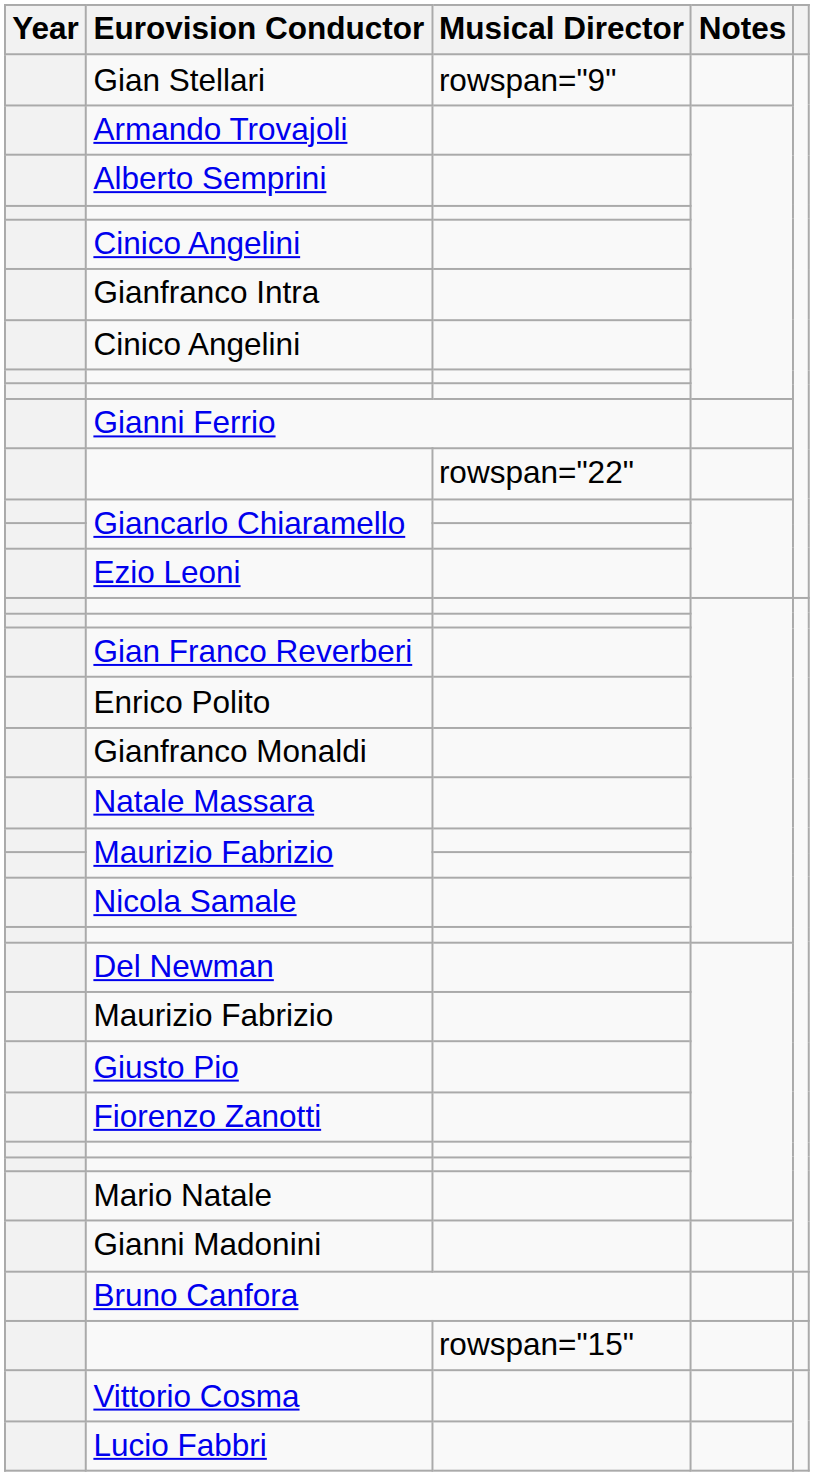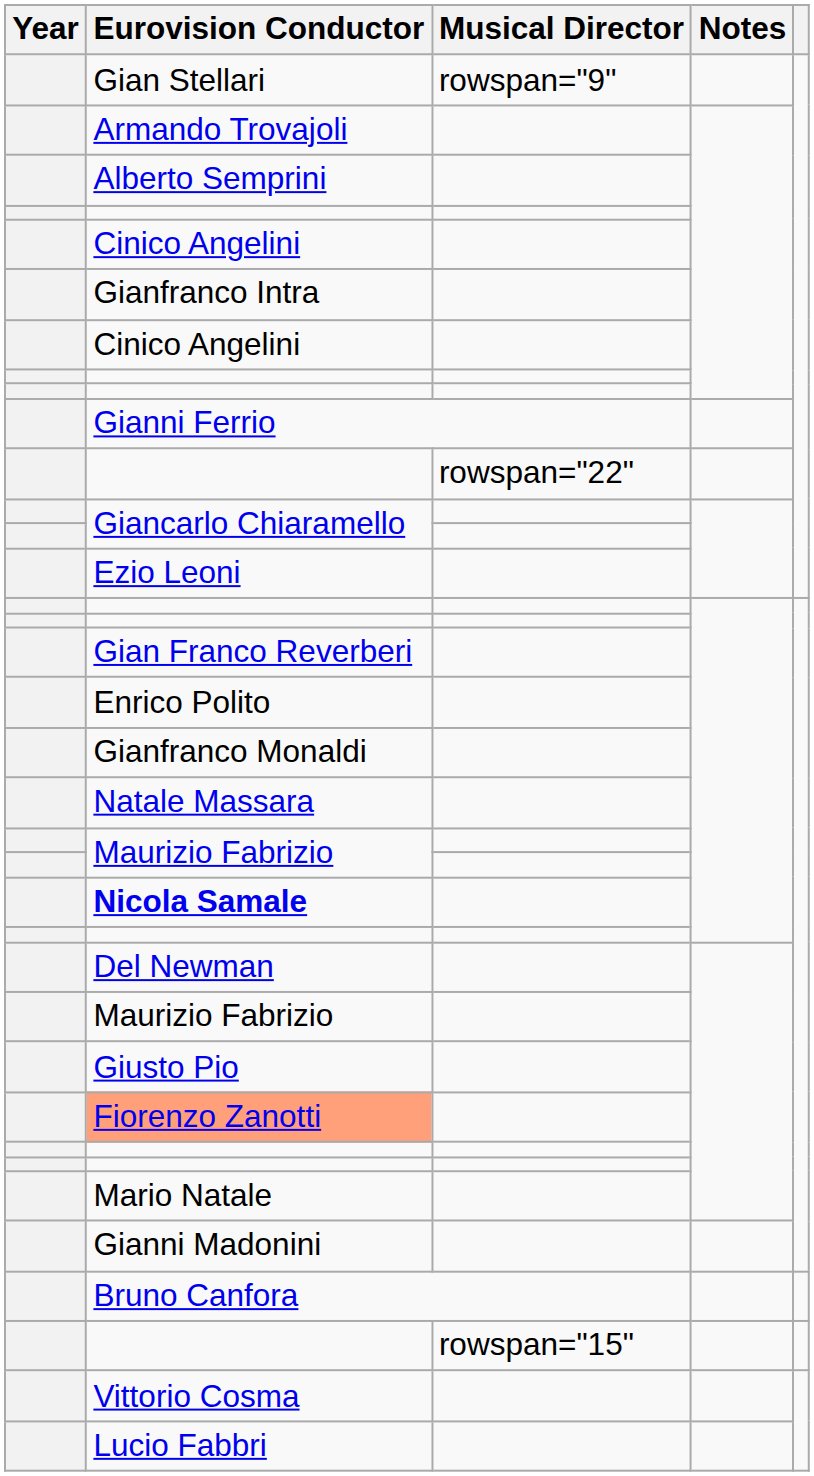(195, 901) normal -> (200, 901) bold
(207, 1116) no background -> (207, 1116) lightsalmon background
